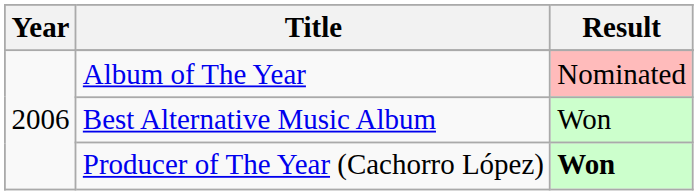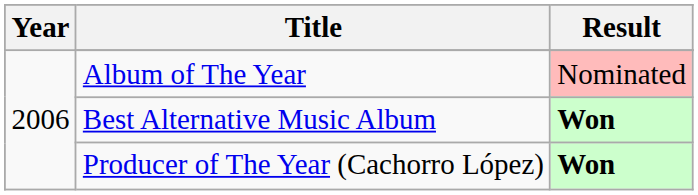(584, 119) normal -> (586, 119) bold
